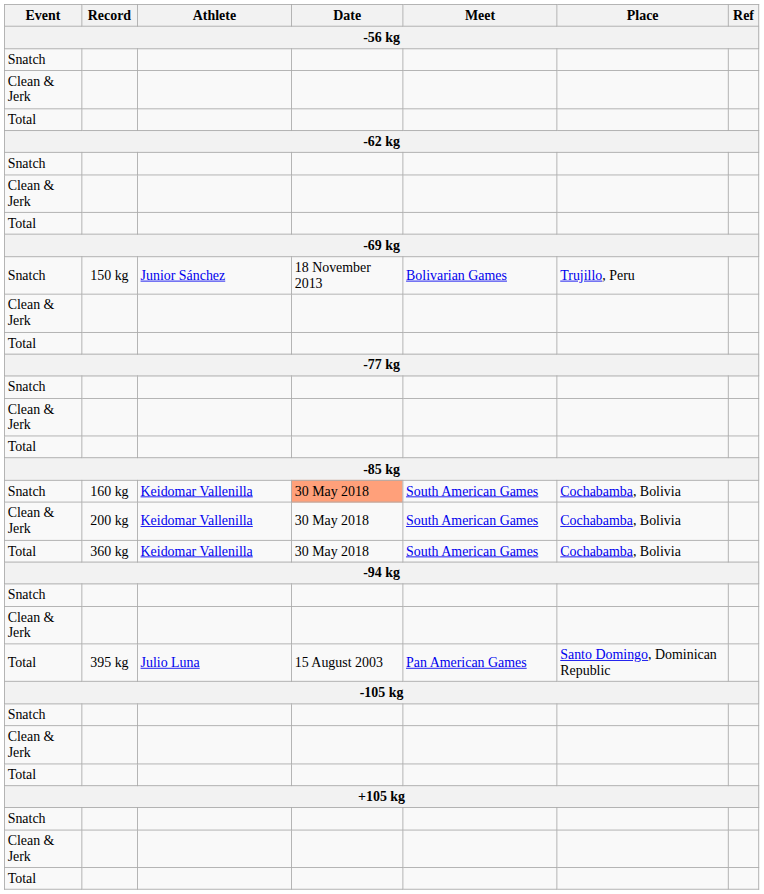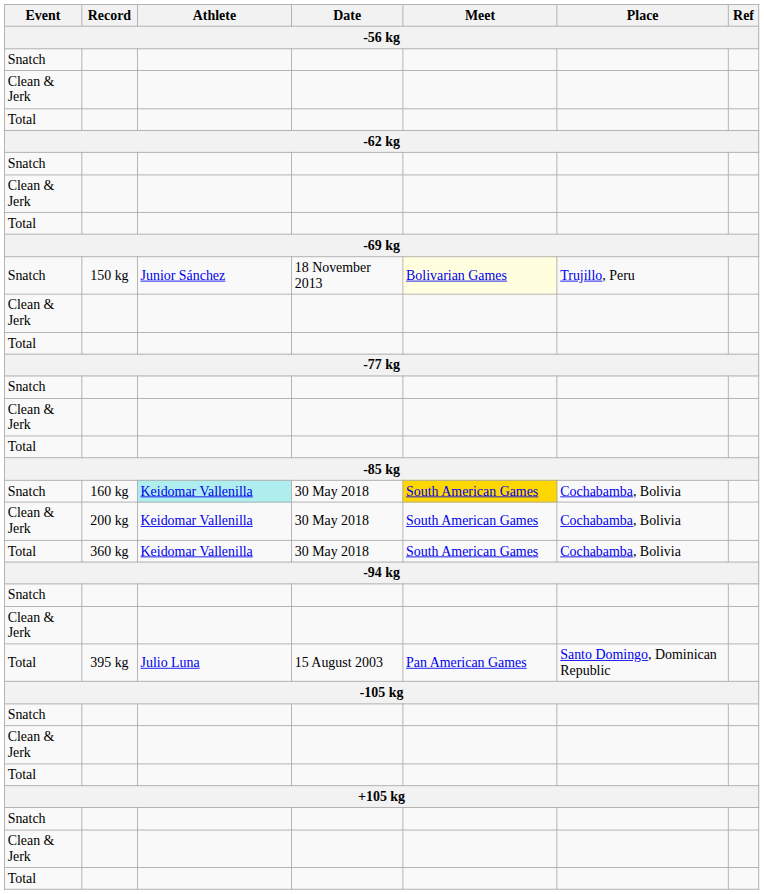(457, 275) no background -> (457, 275) lightyellow background
(197, 491) no background -> (197, 491) paleturquoise background
(332, 491) lightsalmon background -> (332, 491) no background
(472, 491) no background -> (472, 491) gold background
